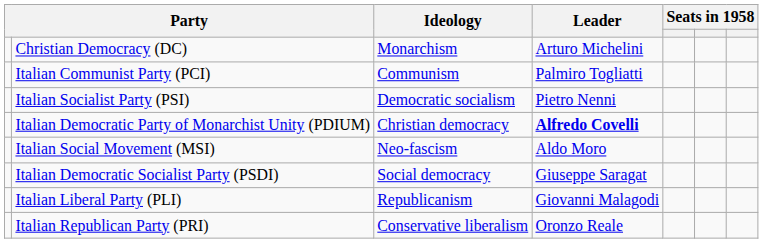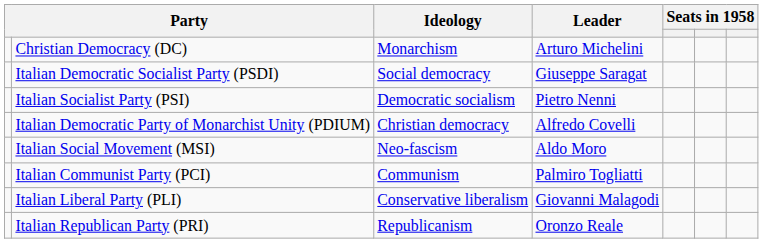rows swapped: (113, 74) <-> (147, 175)
(587, 124) bold -> (585, 124) normal
(425, 200) Republicanism -> (453, 200) Conservative liberalism
(453, 225) Conservative liberalism -> (425, 225) Republicanism
